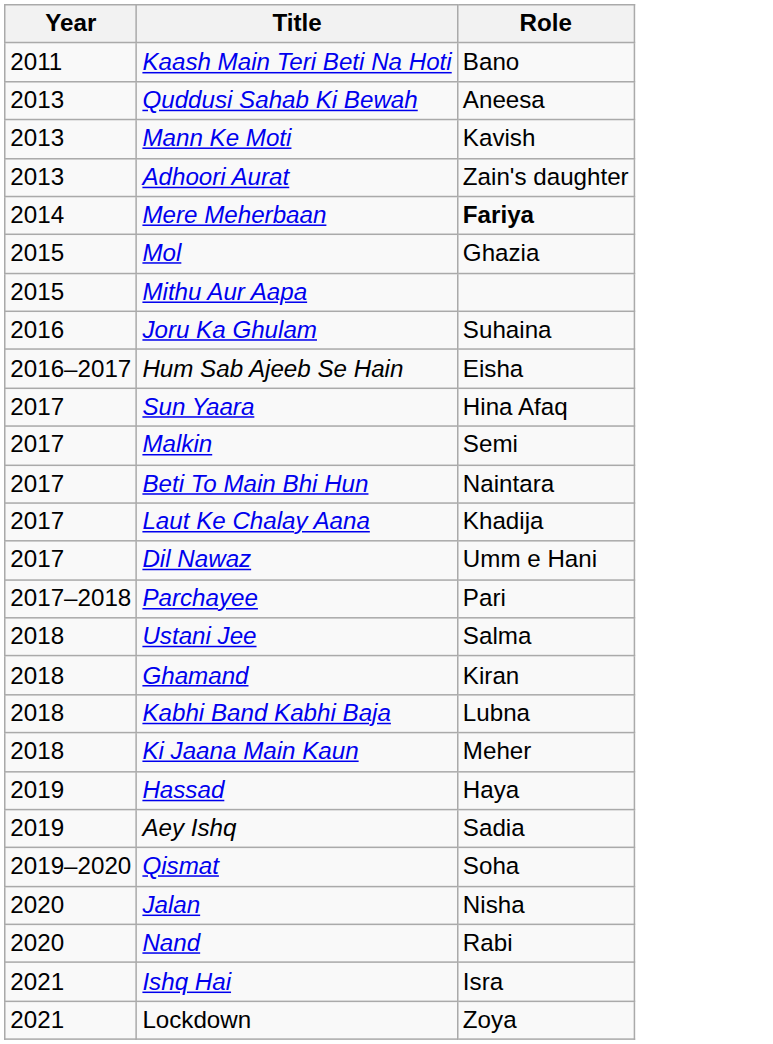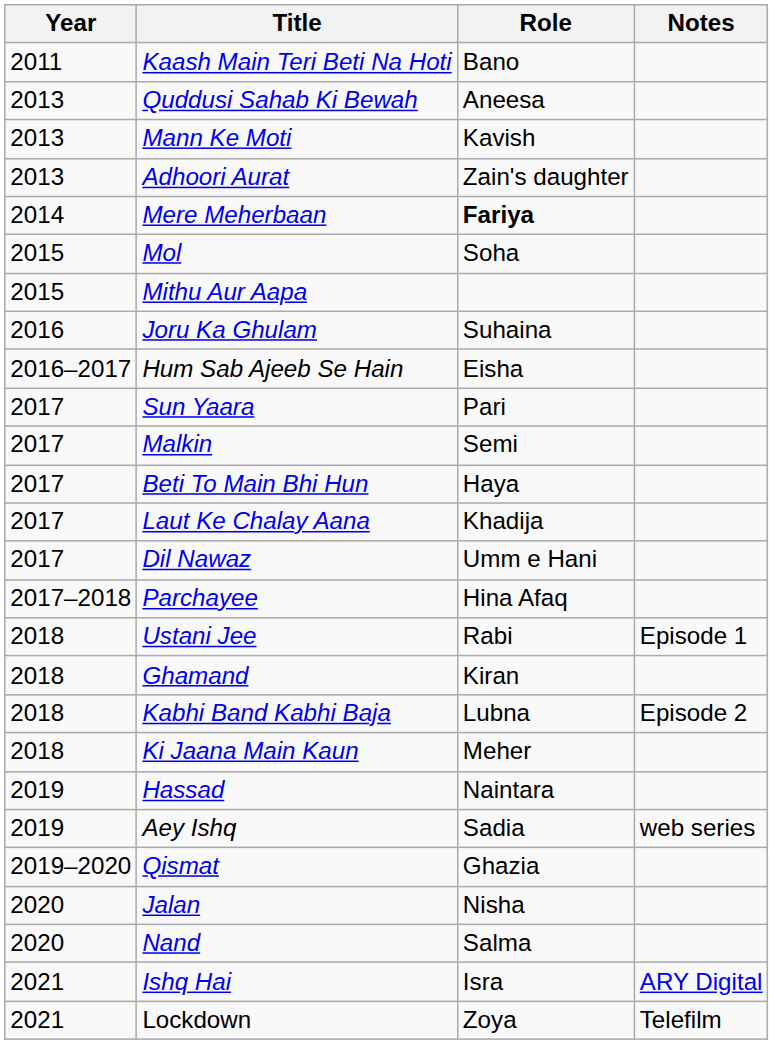+ column: (701, 23)
(501, 253) Ghazia -> (491, 253) Soha
(515, 406) Hina Afaq -> (484, 406) Pari
(509, 483) Naintara -> (491, 483) Haya
(484, 598) Pari -> (515, 598) Hina Afaq
(497, 636) Salma -> (488, 636) Rabi
(491, 789) Haya -> (509, 789) Naintara
(491, 866) Soha -> (501, 866) Ghazia
(488, 943) Rabi -> (497, 943) Salma
